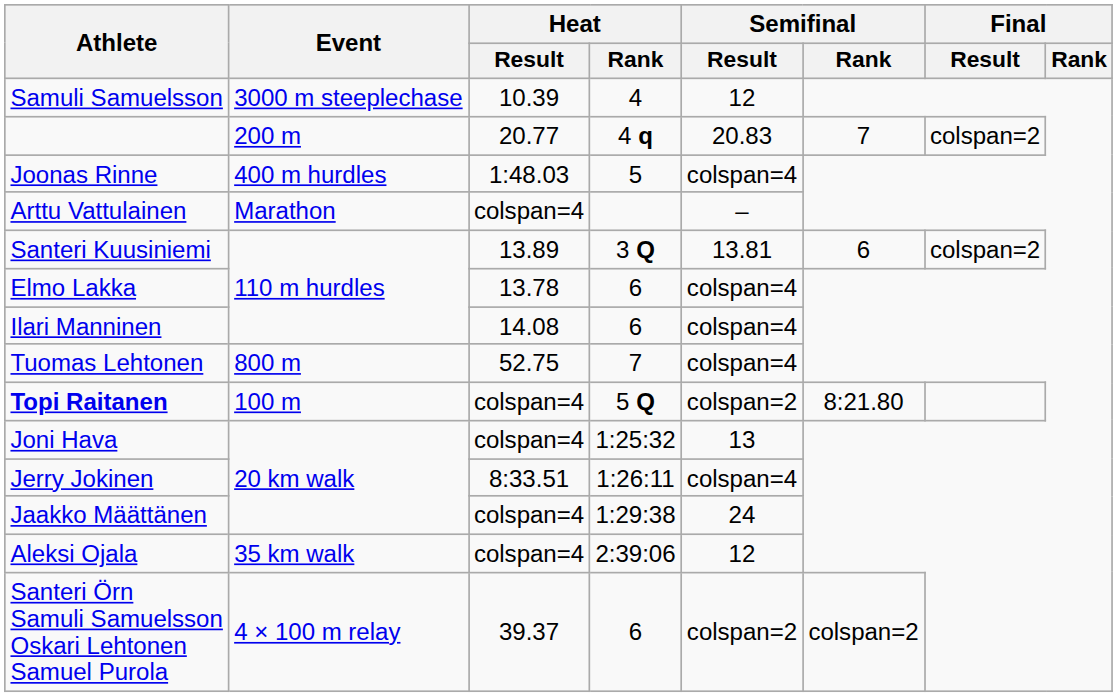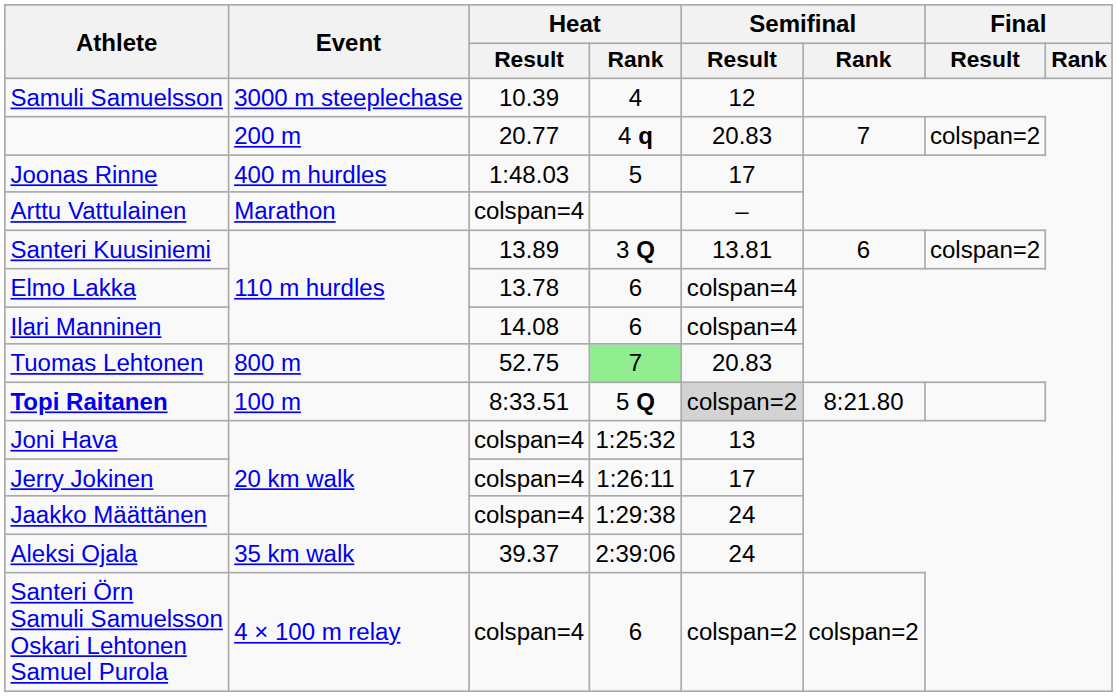(742, 174) colspan=4 -> (742, 174) 17
(636, 364) no background -> (636, 364) lightgreen background
(742, 364) colspan=4 -> (742, 364) 20.83
(529, 402) colspan=4 -> (529, 402) 8:33.51
(742, 402) no background -> (742, 402) lightgrey background
(529, 478) 8:33.51 -> (529, 478) colspan=4
(742, 478) colspan=4 -> (742, 478) 17
(529, 554) colspan=4 -> (529, 554) 39.37
(742, 554) 12 -> (742, 554) 24
(529, 632) 39.37 -> (529, 632) colspan=4
